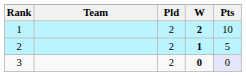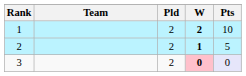(199, 63) no background -> (199, 63) pink background
